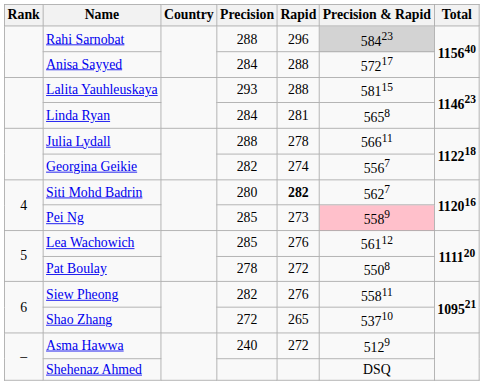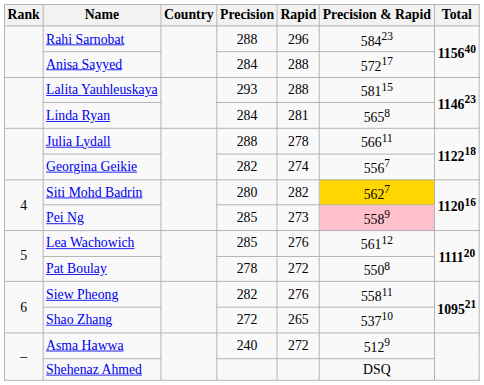(377, 39) lightgrey background -> (377, 39) no background
(298, 192) bold -> (298, 192) normal
(377, 192) no background -> (377, 192) gold background
